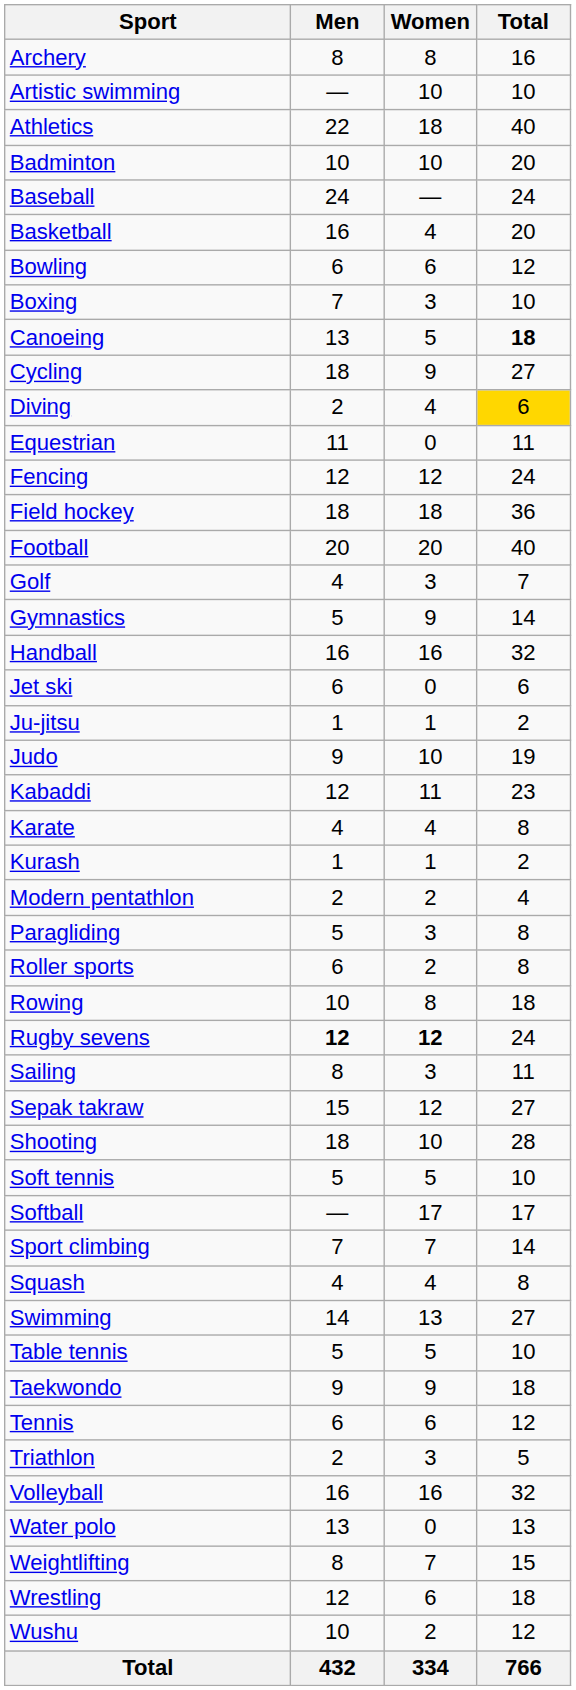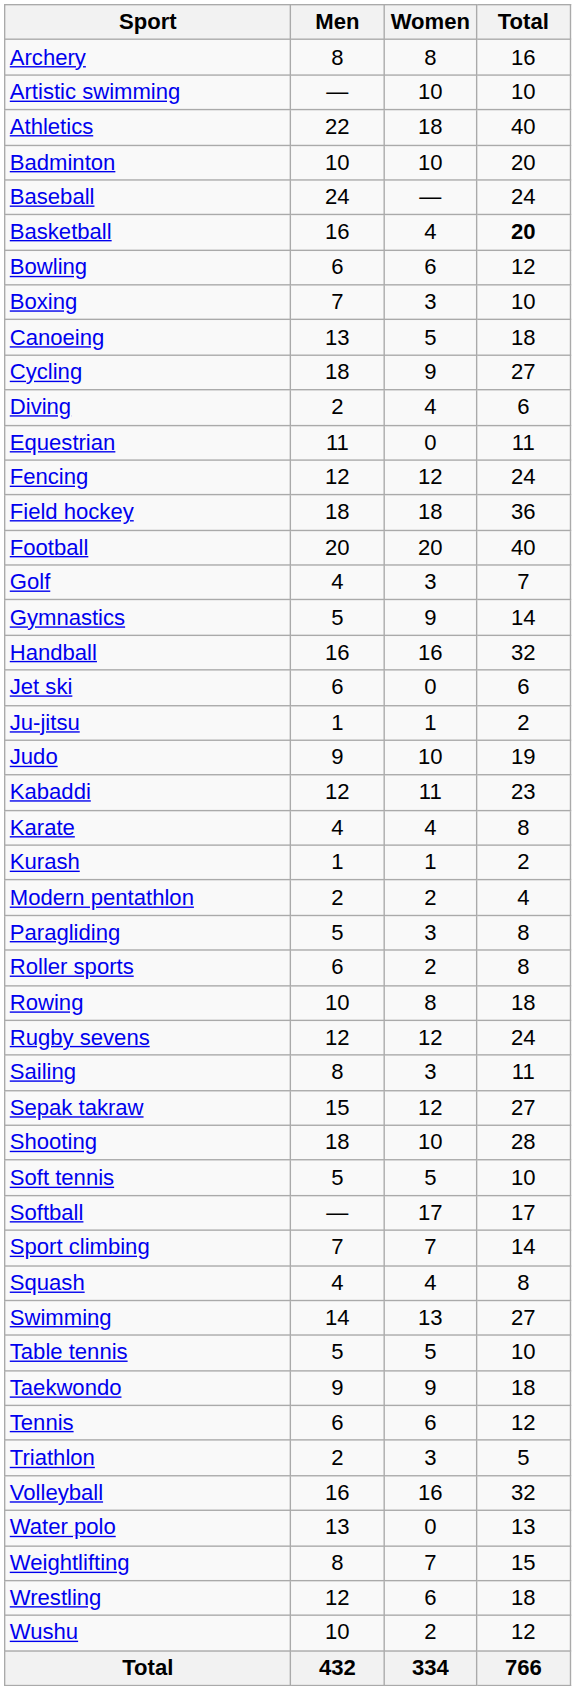(523, 232) normal -> (523, 232) bold
(523, 337) bold -> (523, 337) normal
(523, 407) gold background -> (523, 407) no background
(337, 1037) bold -> (337, 1037) normal
(430, 1037) bold -> (430, 1037) normal
